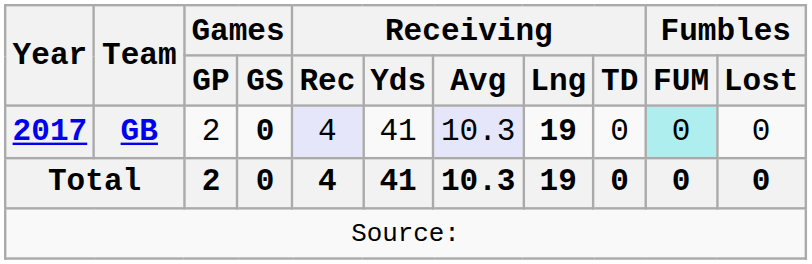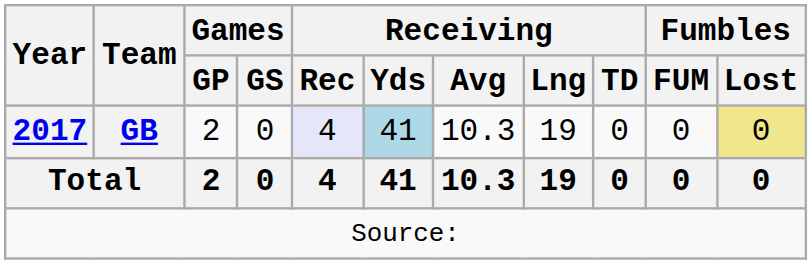(265, 132) bold -> (265, 132) normal
(398, 132) no background -> (398, 132) lightblue background
(478, 132) lavender background -> (478, 132) no background
(558, 132) bold -> (558, 132) normal
(681, 132) paleturquoise background -> (681, 132) no background
(761, 132) no background -> (761, 132) khaki background
